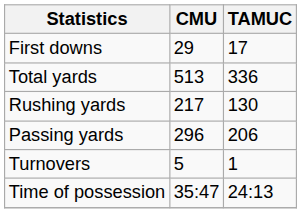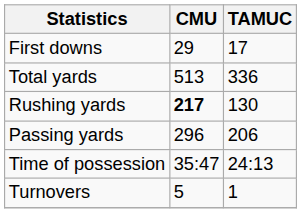(189, 105) normal -> (189, 105) bold
rows swapped: (49, 163) <-> (87, 192)
